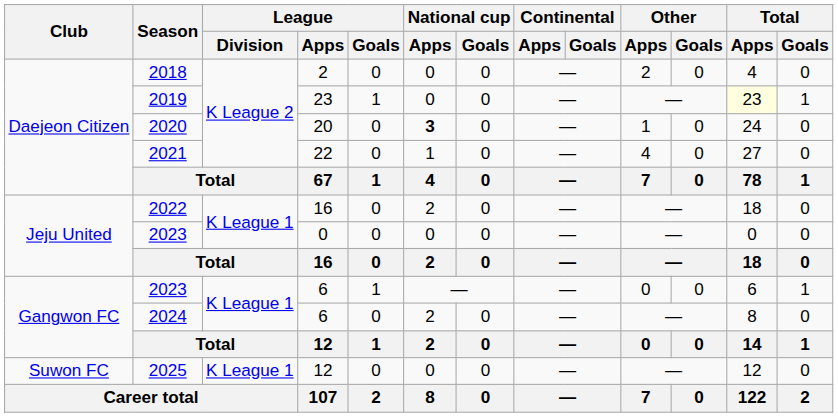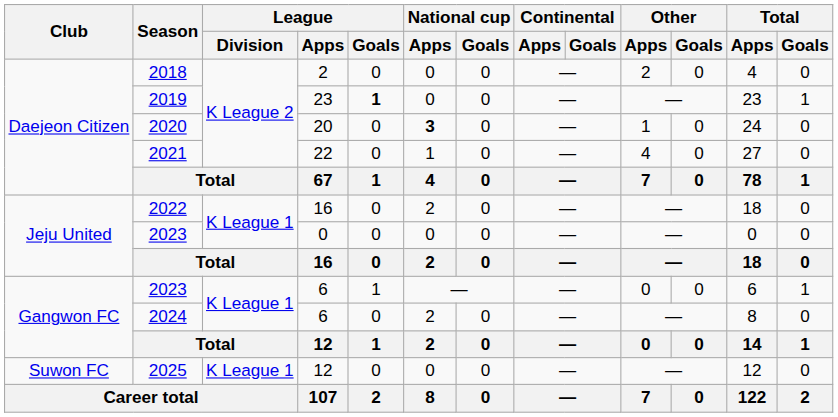(376, 99) normal -> (376, 99) bold
(752, 99) lightyellow background -> (752, 99) no background
